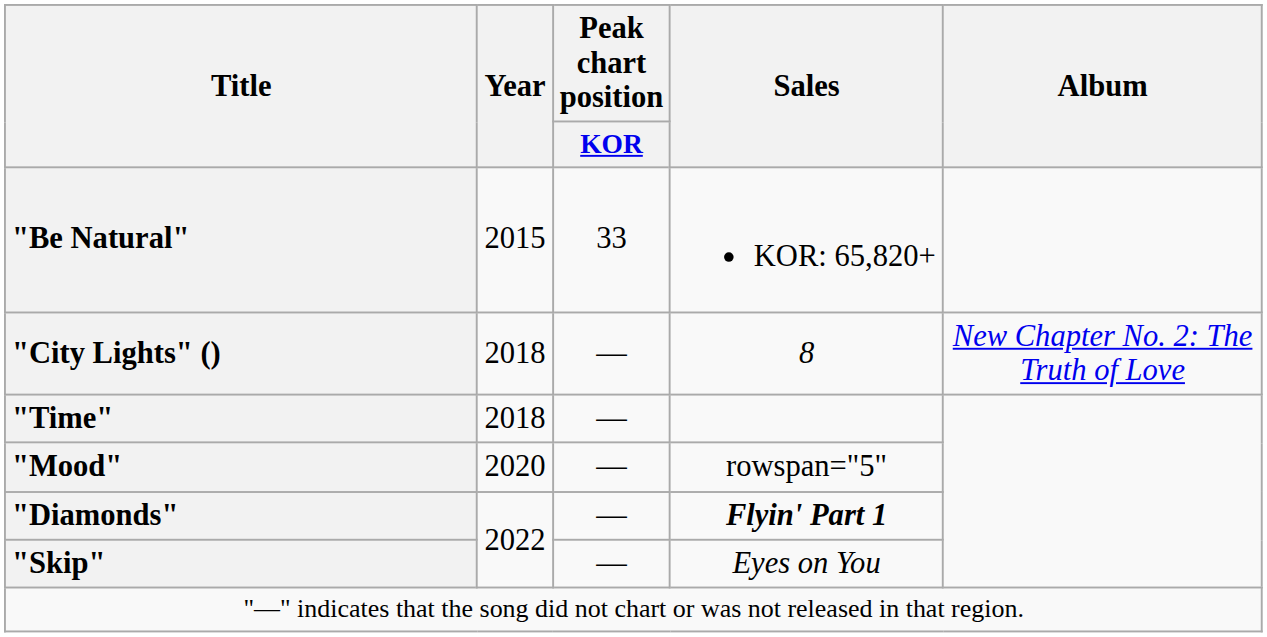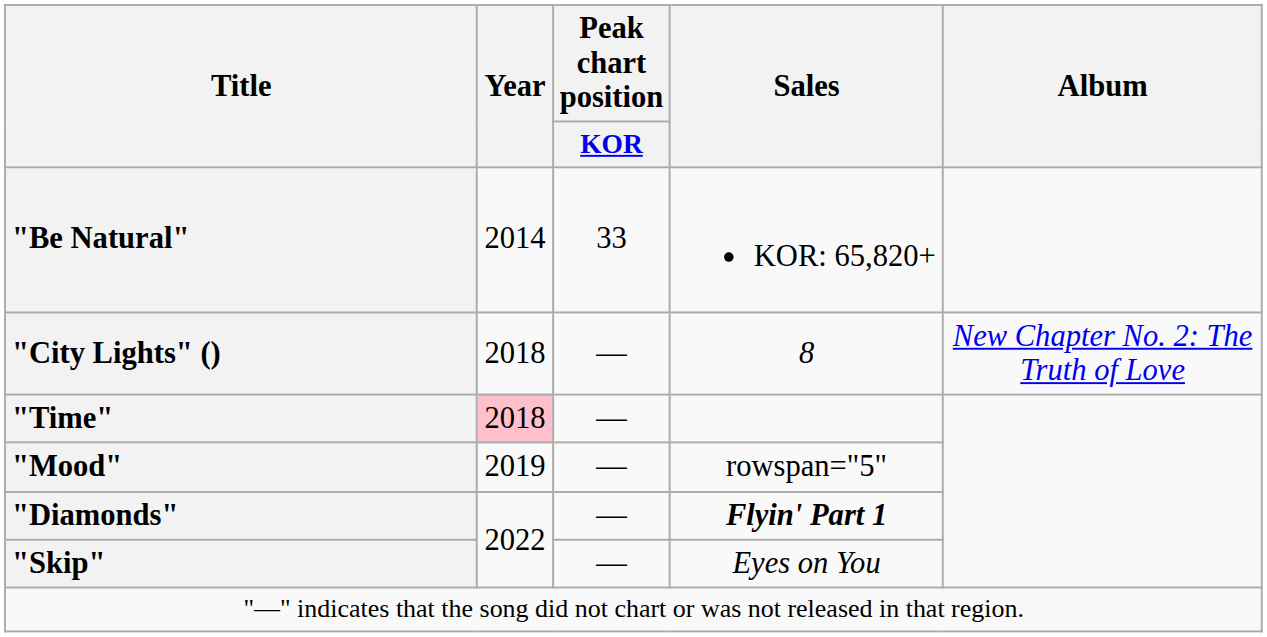(515, 239) 2015 -> (515, 239) 2014
(515, 418) no background -> (515, 418) pink background
(515, 466) 2020 -> (515, 466) 2019
